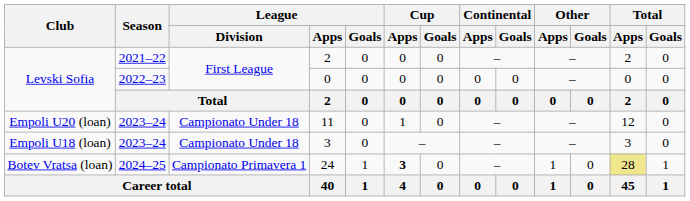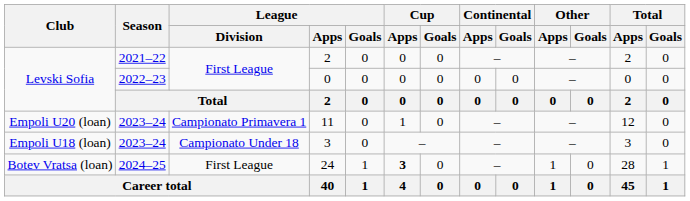(239, 121) Campionato Under 18 -> (239, 121) Campionato Primavera 1
(239, 164) Campionato Primavera 1 -> (239, 164) First League
(628, 164) khaki background -> (628, 164) no background
